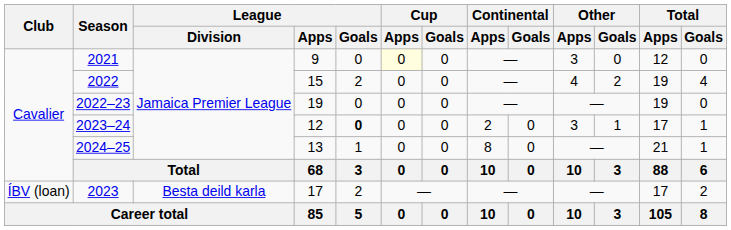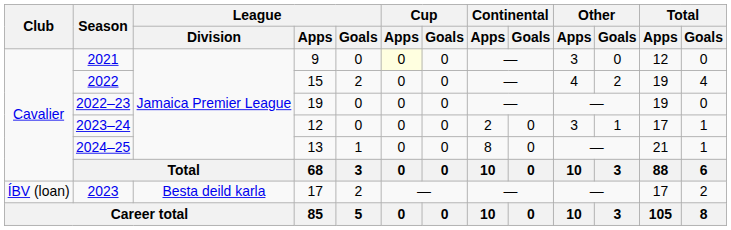(358, 125) bold -> (358, 125) normal
